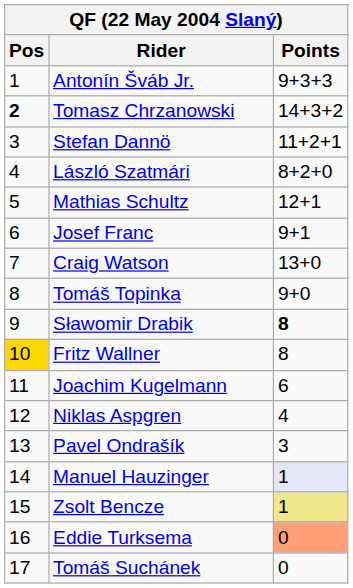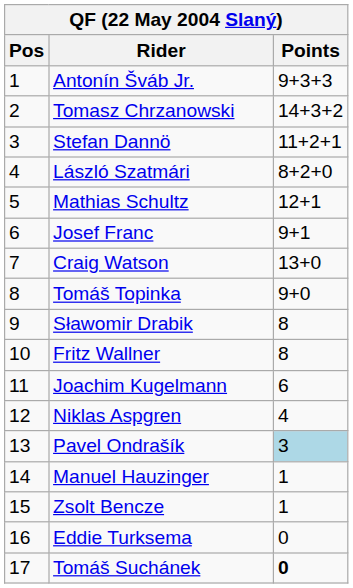(14, 111) bold -> (14, 111) normal
(283, 324) bold -> (283, 324) normal
(20, 354) gold background -> (20, 354) no background
(283, 446) no background -> (283, 446) lightblue background
(283, 476) lavender background -> (283, 476) no background
(283, 506) khaki background -> (283, 506) no background
(283, 537) lightsalmon background -> (283, 537) no background
(283, 567) normal -> (283, 567) bold
